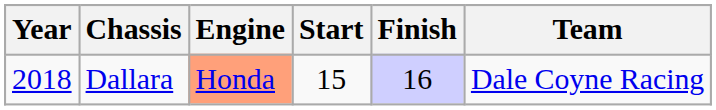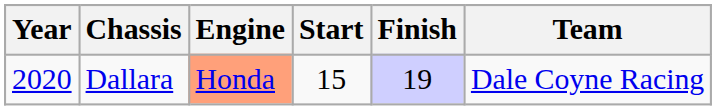(42, 78) 2018 -> (42, 78) 2020
(417, 78) 16 -> (417, 78) 19
